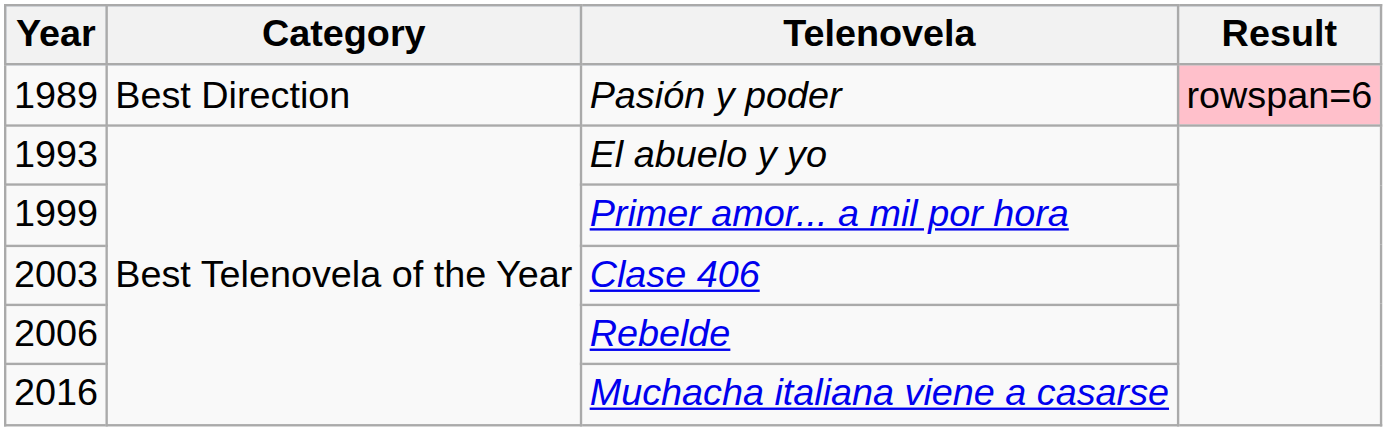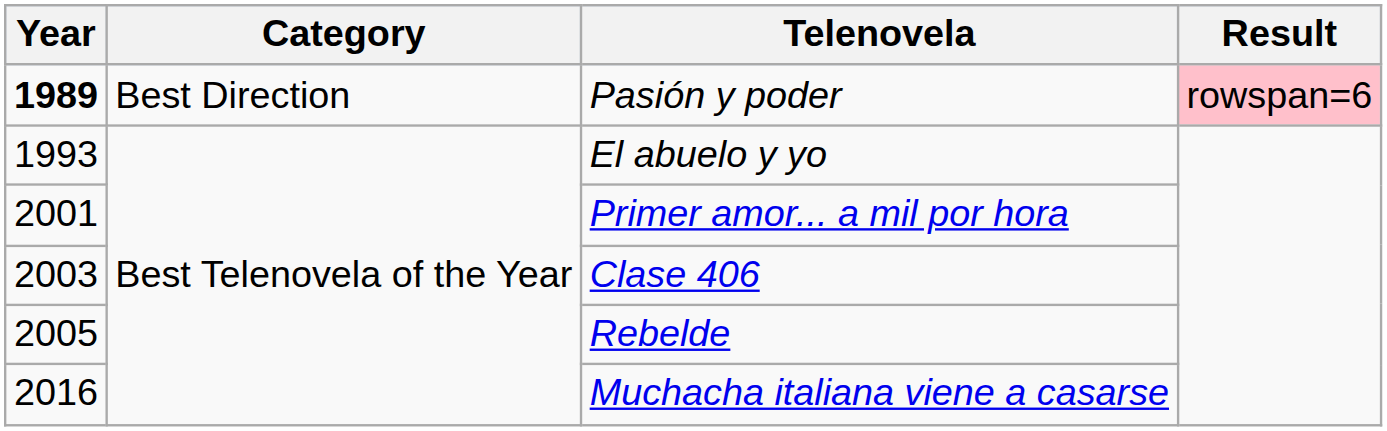(56, 94) normal -> (56, 94) bold
(56, 214) 1999 -> (56, 214) 2001
(56, 333) 2006 -> (56, 333) 2005
